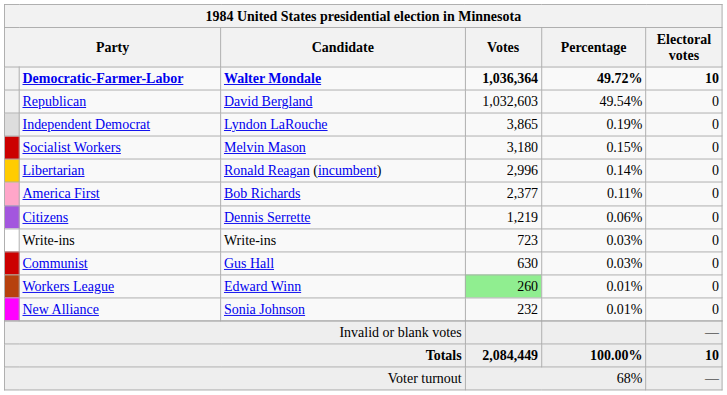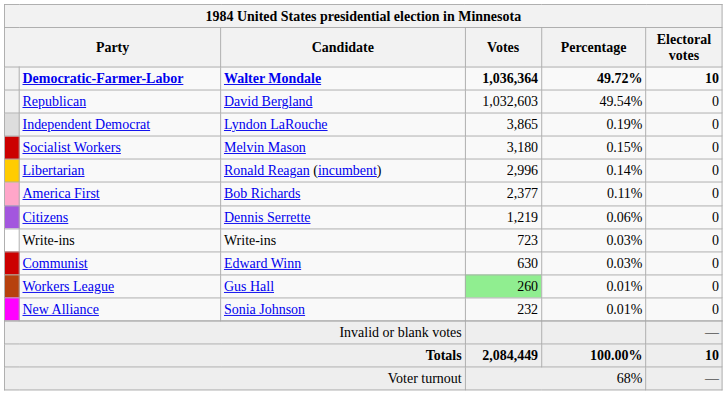(249, 263) Gus Hall -> (263, 263) Edward Winn
(263, 286) Edward Winn -> (249, 286) Gus Hall
